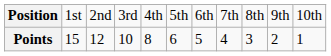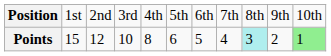(249, 39) no background -> (249, 39) paleturquoise background
(300, 39) no background -> (300, 39) lightgreen background
